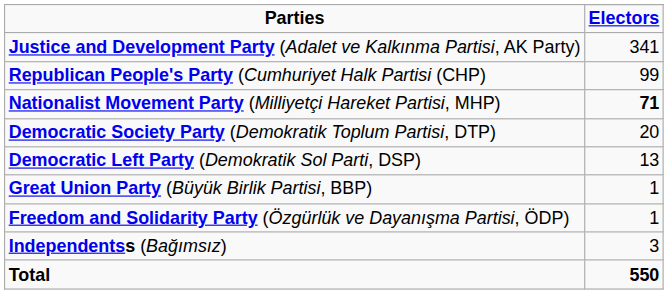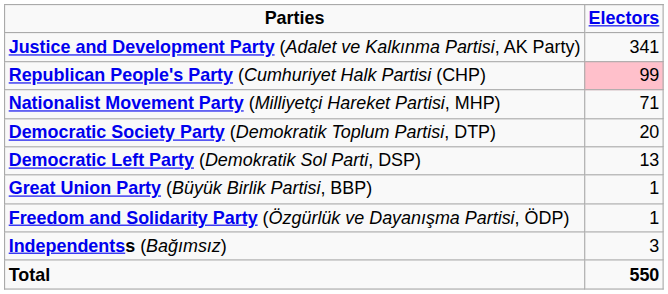(649, 75) no background -> (649, 75) pink background
(649, 103) bold -> (649, 103) normal
